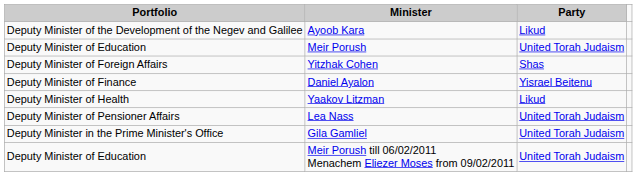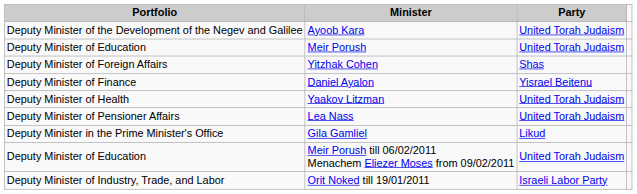(532, 30) Likud -> (572, 30) United Torah Judaism
(532, 99) Likud -> (572, 99) United Torah Judaism
(572, 133) United Torah Judaism -> (532, 133) Likud
+ row: (369, 180)
